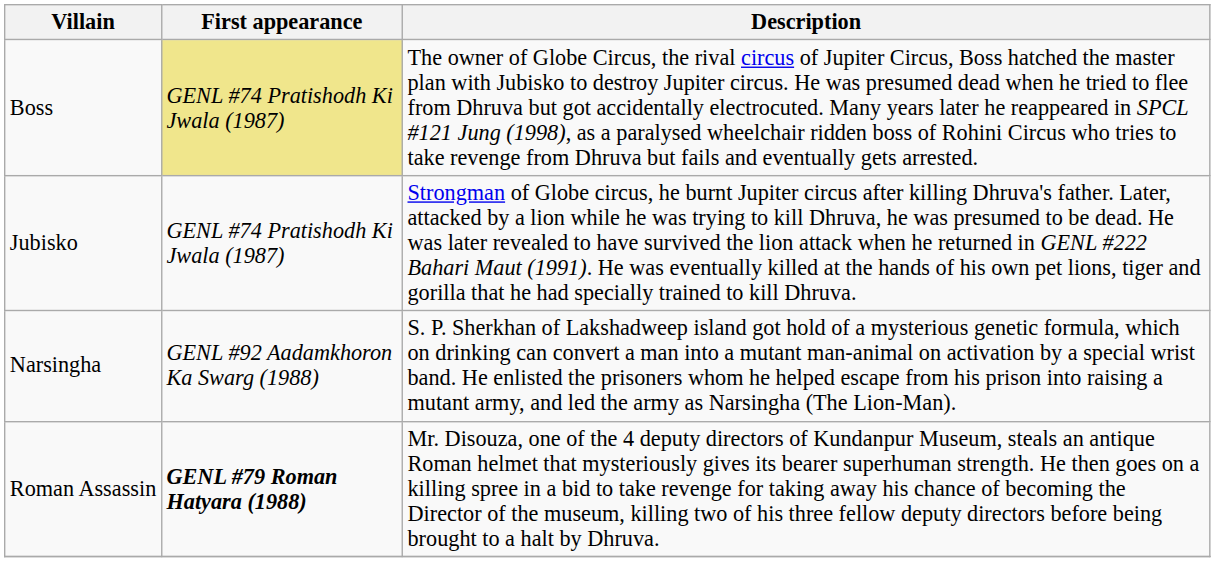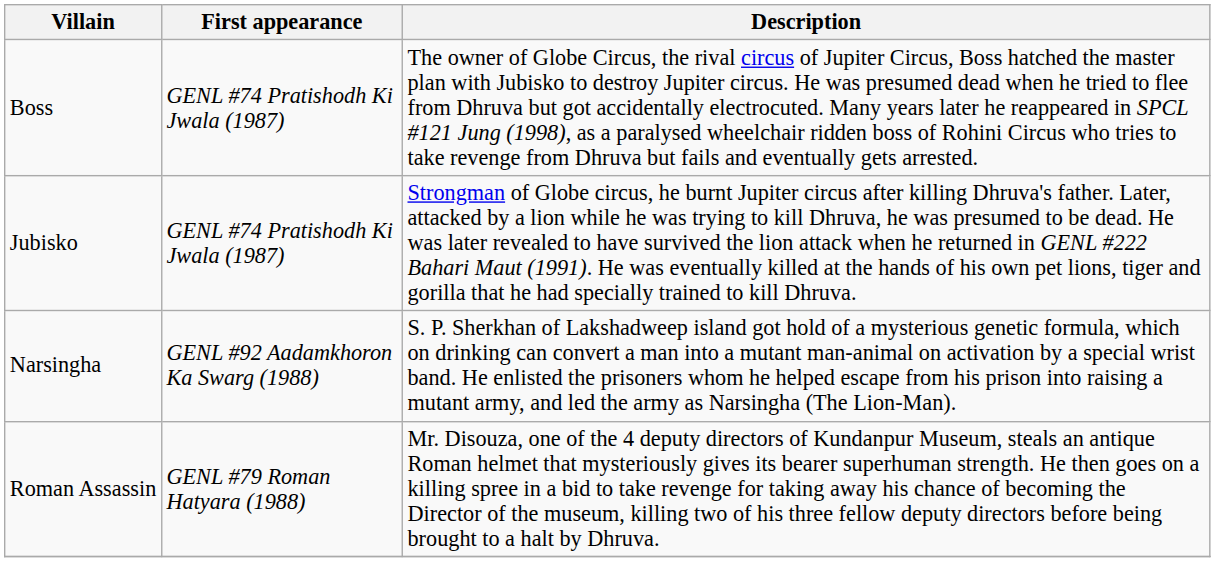(280, 107) khaki background -> (280, 107) no background
(252, 488) bold -> (248, 488) normal
